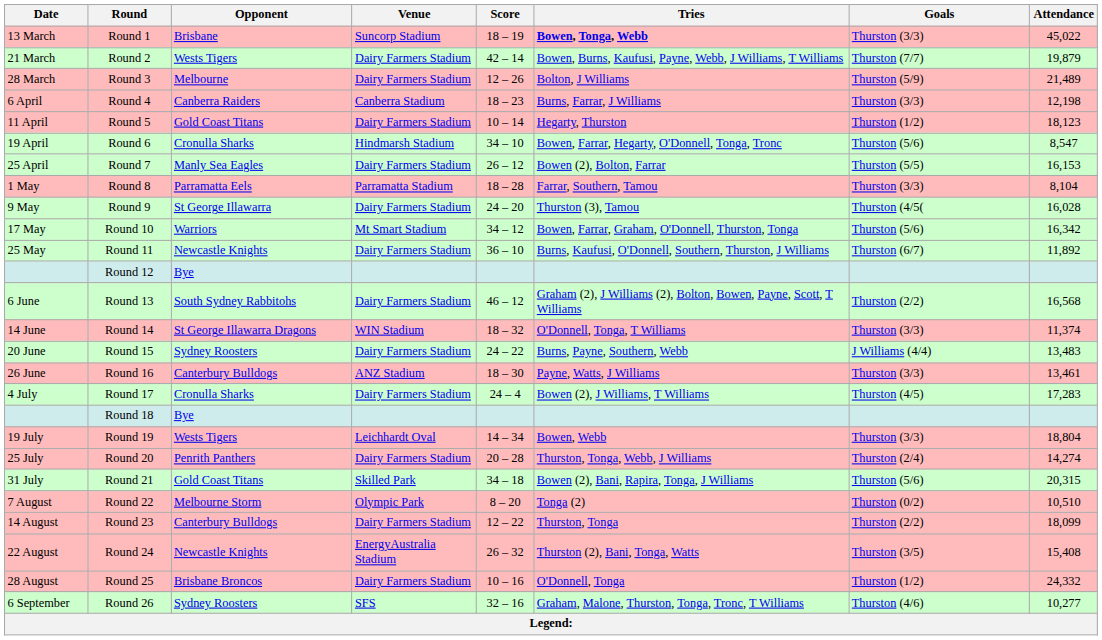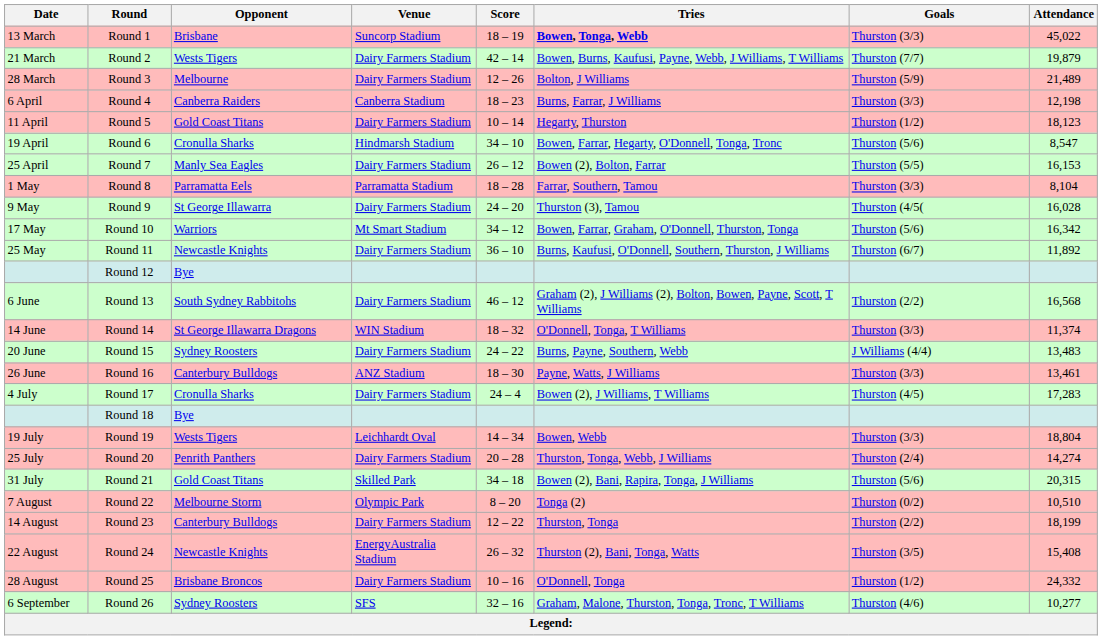(1064, 522) 18,099 -> (1064, 522) 18,199
